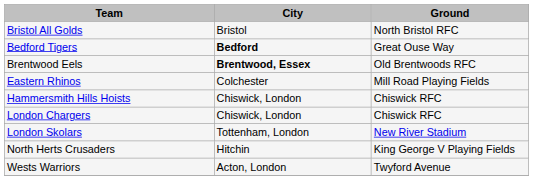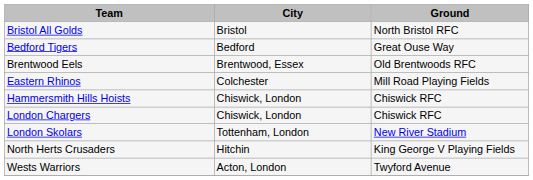(237, 47) bold -> (236, 47) normal
(263, 64) bold -> (260, 64) normal
